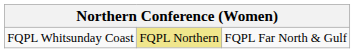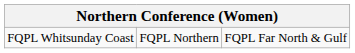(179, 37) khaki background -> (179, 37) no background
